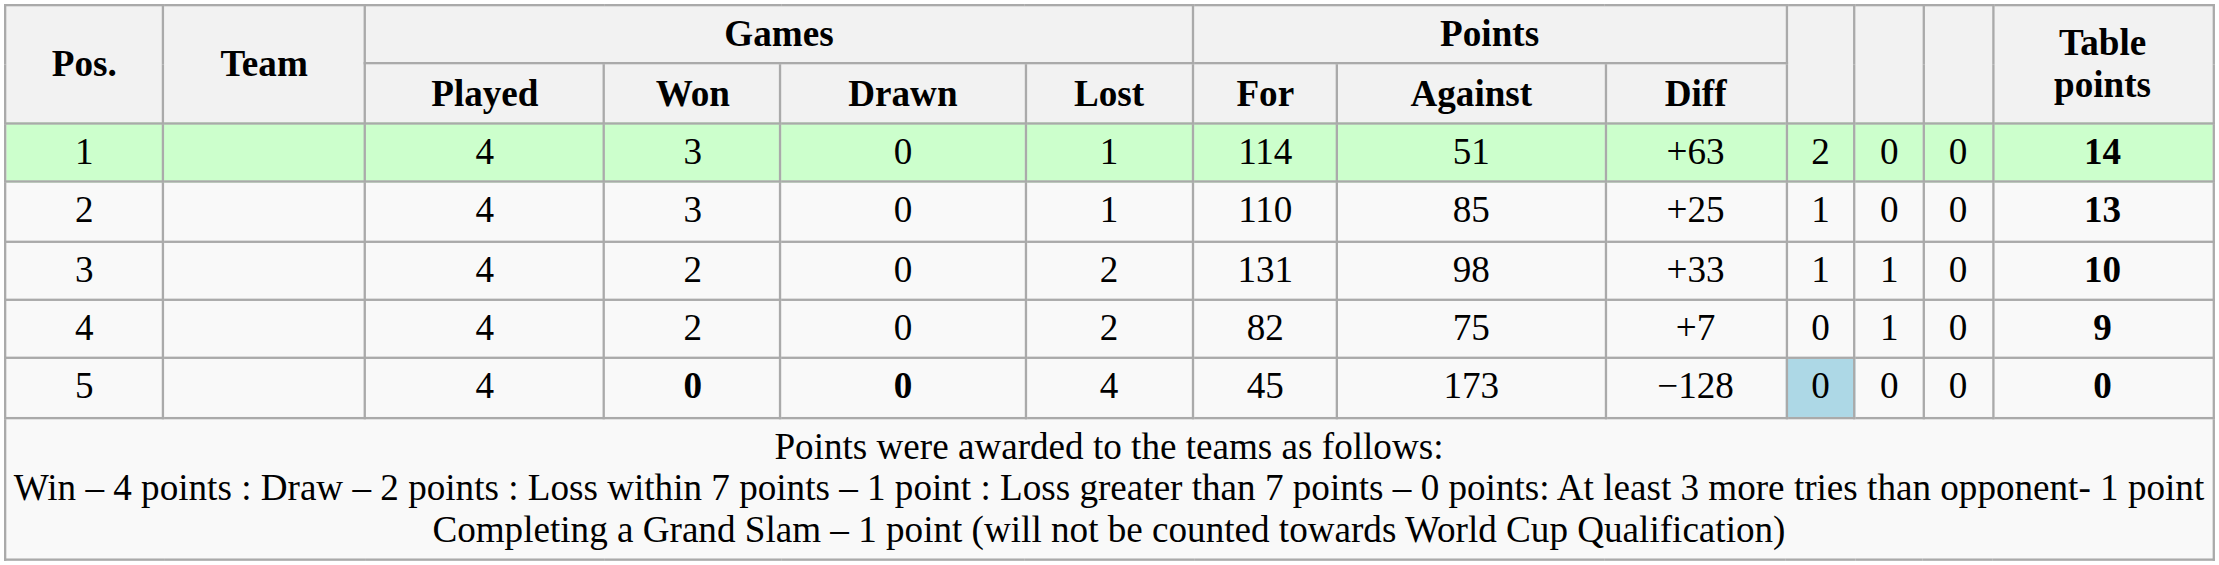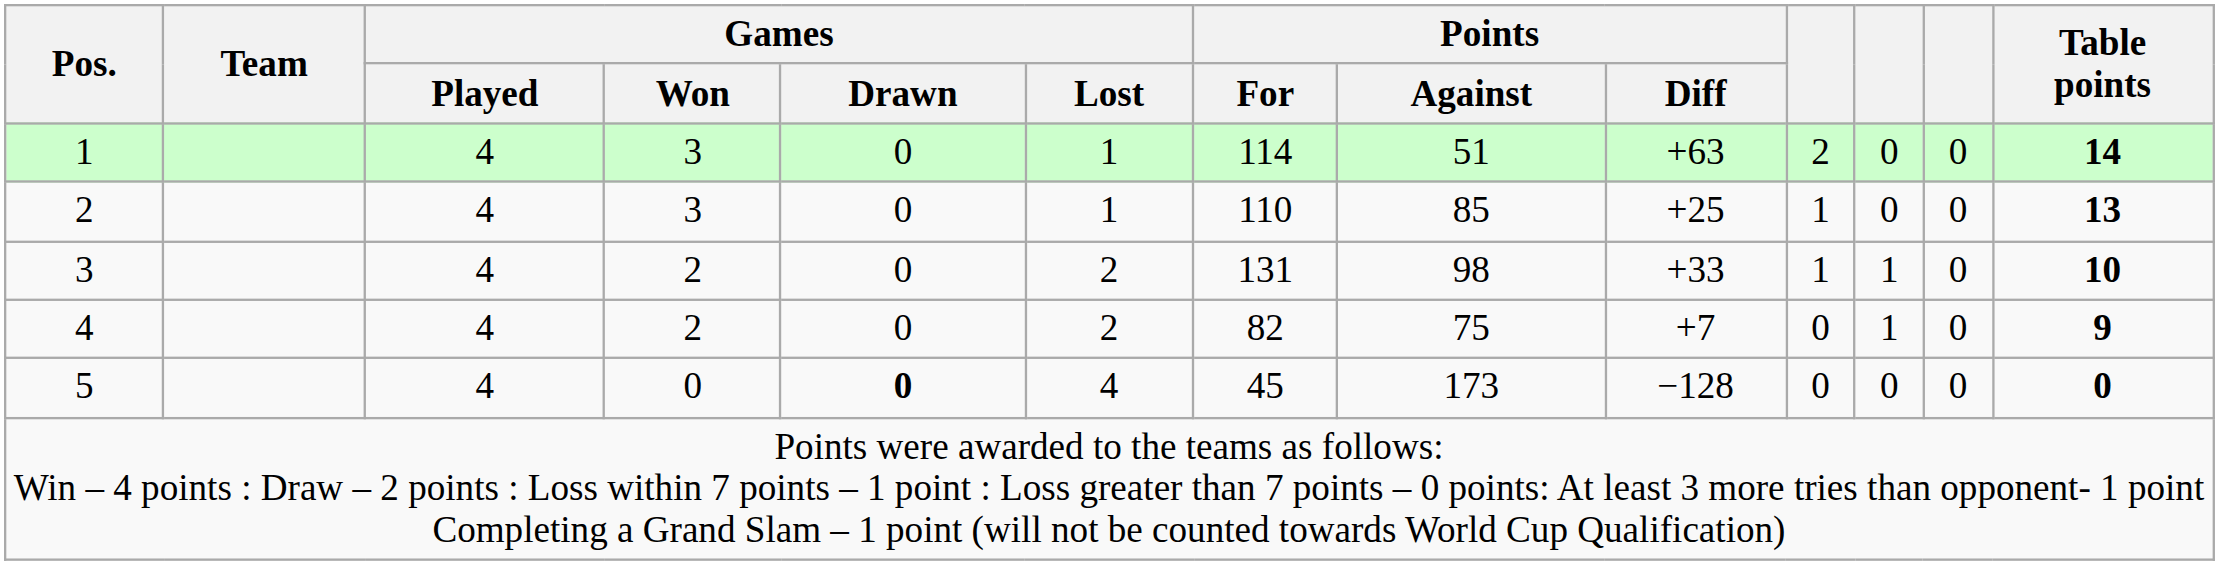(693, 387) bold -> (693, 387) normal
(1820, 387) lightblue background -> (1820, 387) no background
